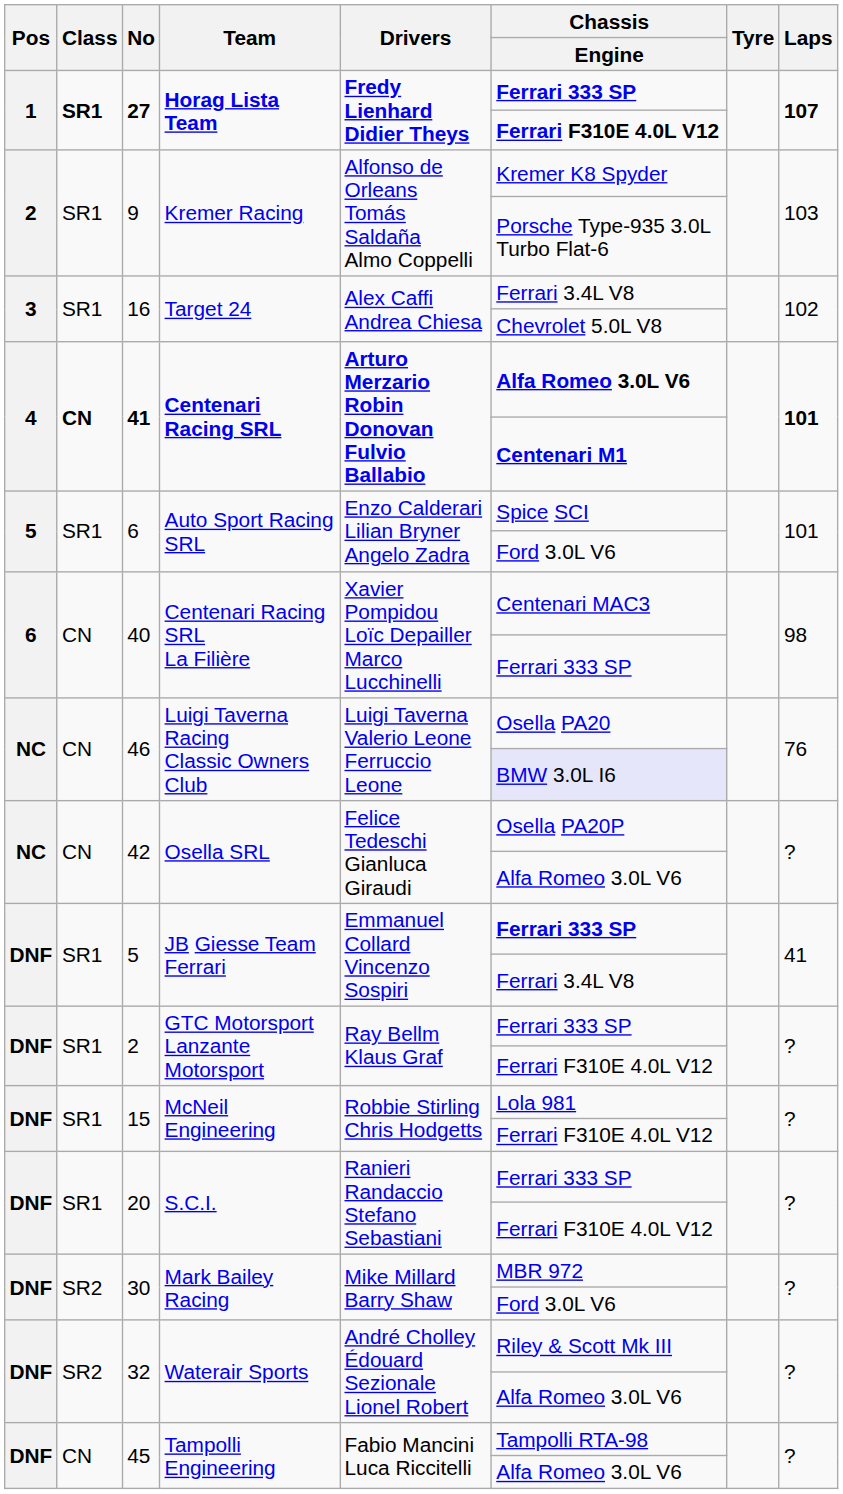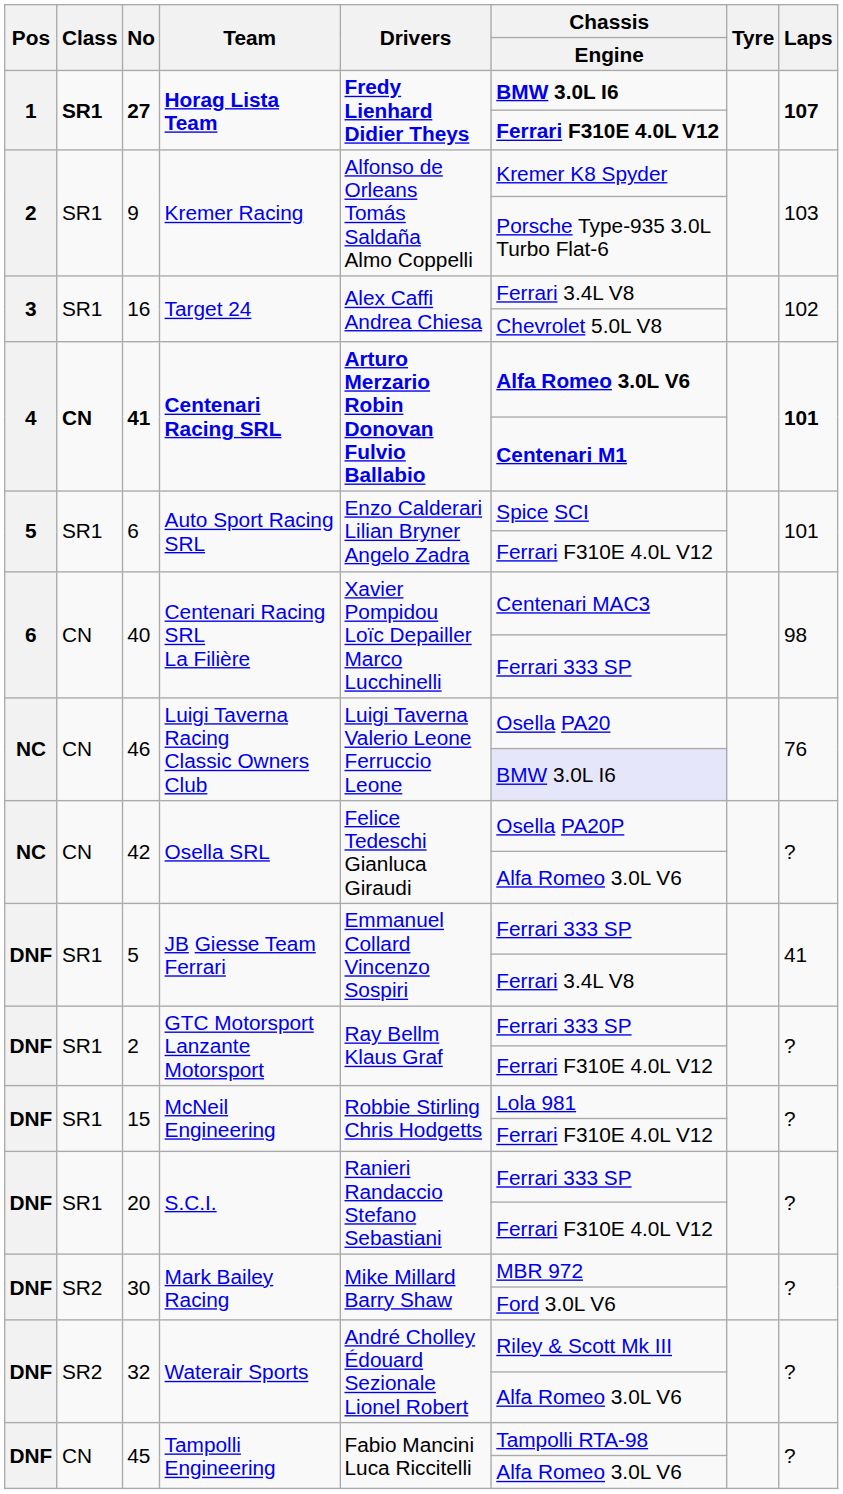(566, 91) Ferrari 333 SP -> (557, 91) BMW 3.0L I6
(556, 551) Ford 3.0L V6 -> (605, 551) Ferrari F310E 4.0L V12
(566, 929) bold -> (564, 929) normal
